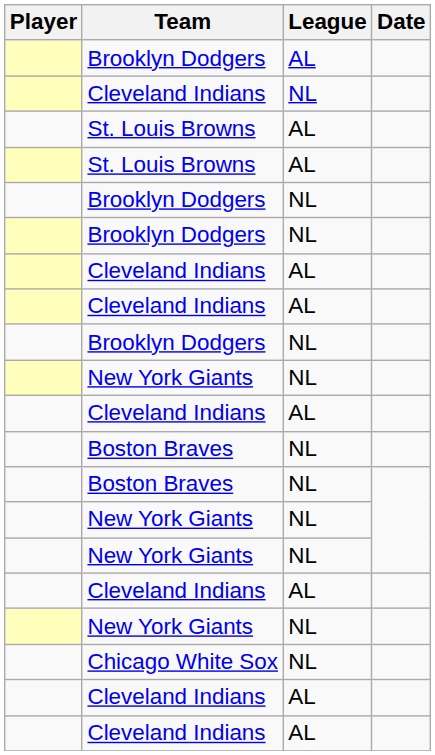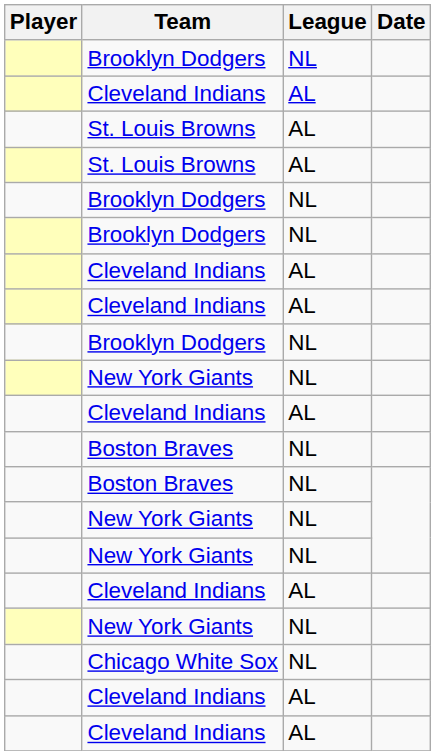(302, 57) AL -> (303, 57) NL
(303, 93) NL -> (302, 93) AL
